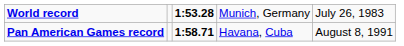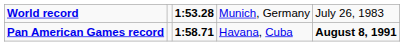(354, 31) normal -> (356, 31) bold
